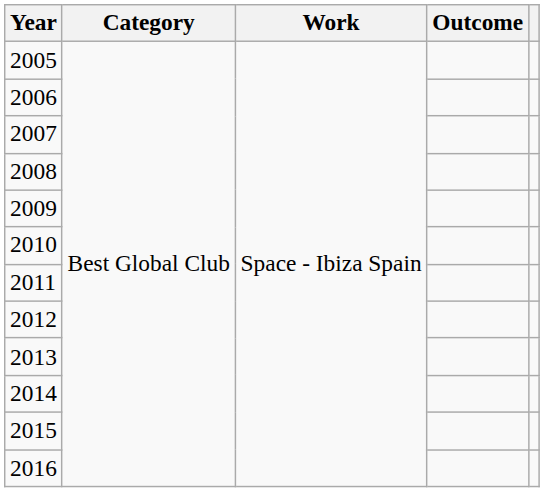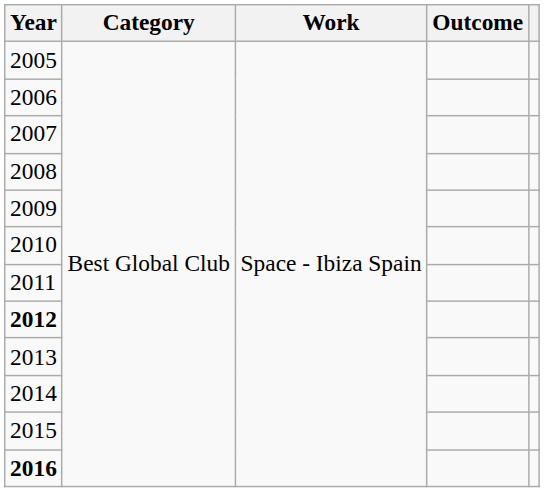(33, 319) normal -> (33, 319) bold
(33, 467) normal -> (33, 467) bold
